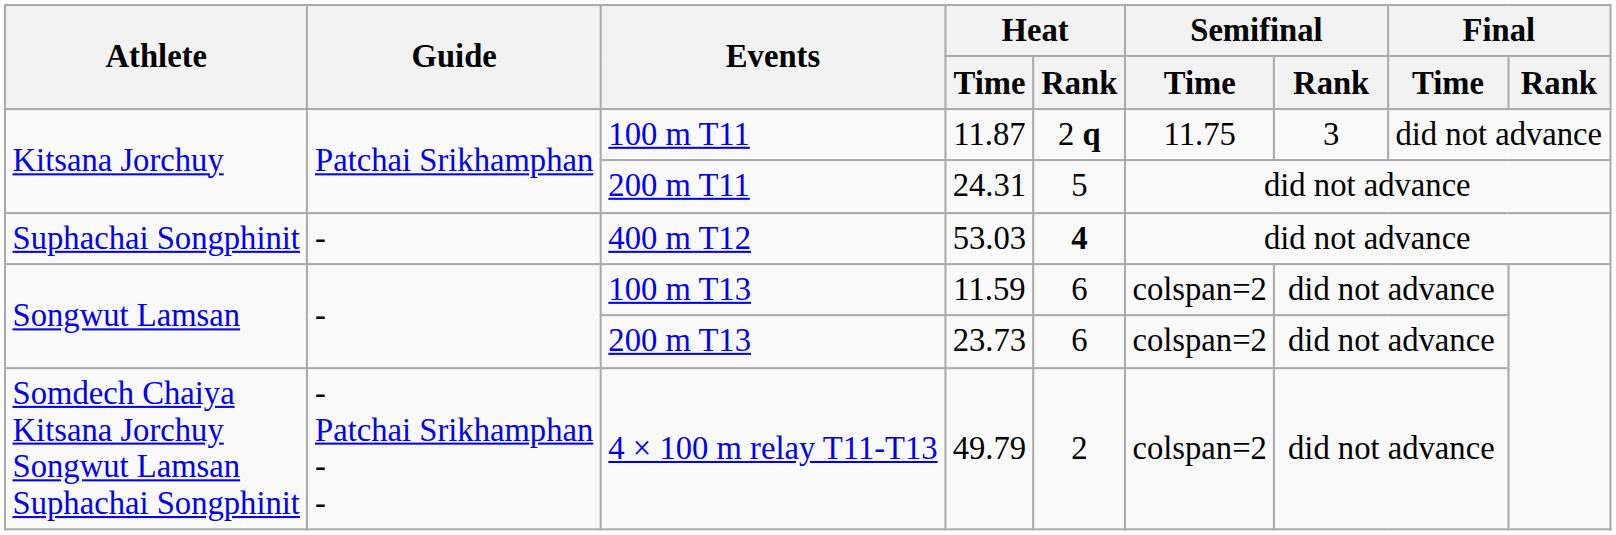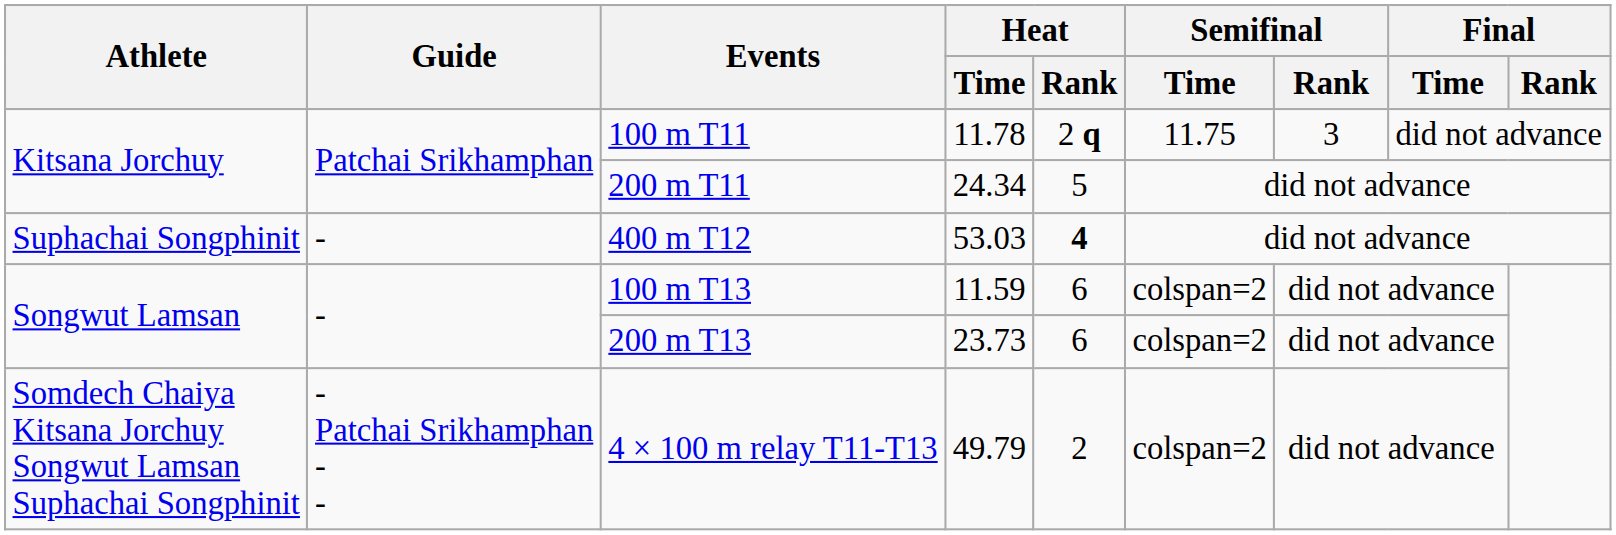(989, 133) 11.87 -> (989, 133) 11.78
(989, 185) 24.31 -> (989, 185) 24.34
